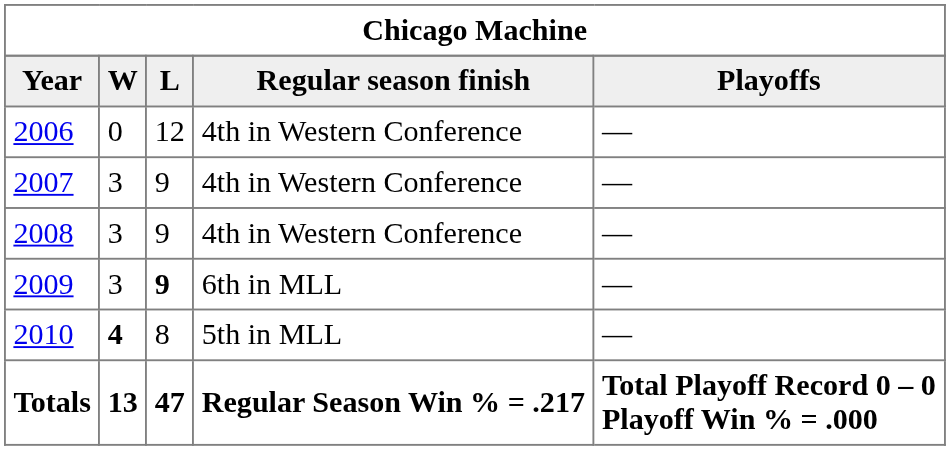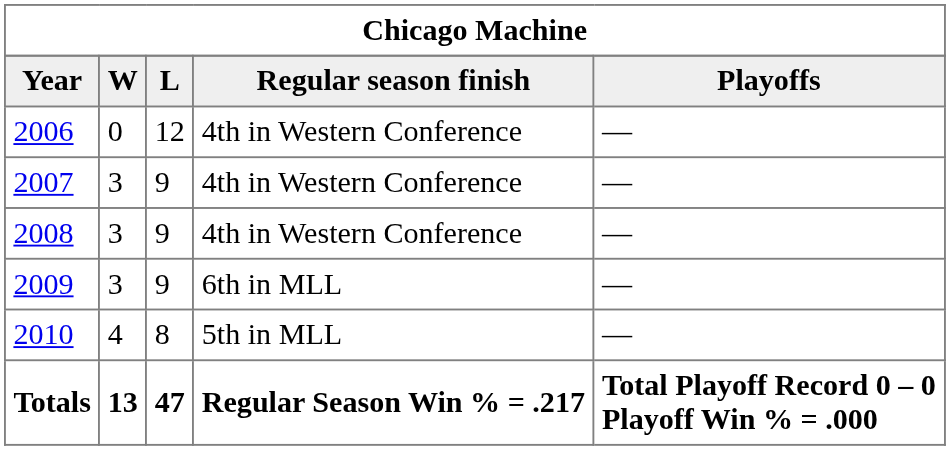(162, 283) bold -> (162, 283) normal
(115, 334) bold -> (115, 334) normal
